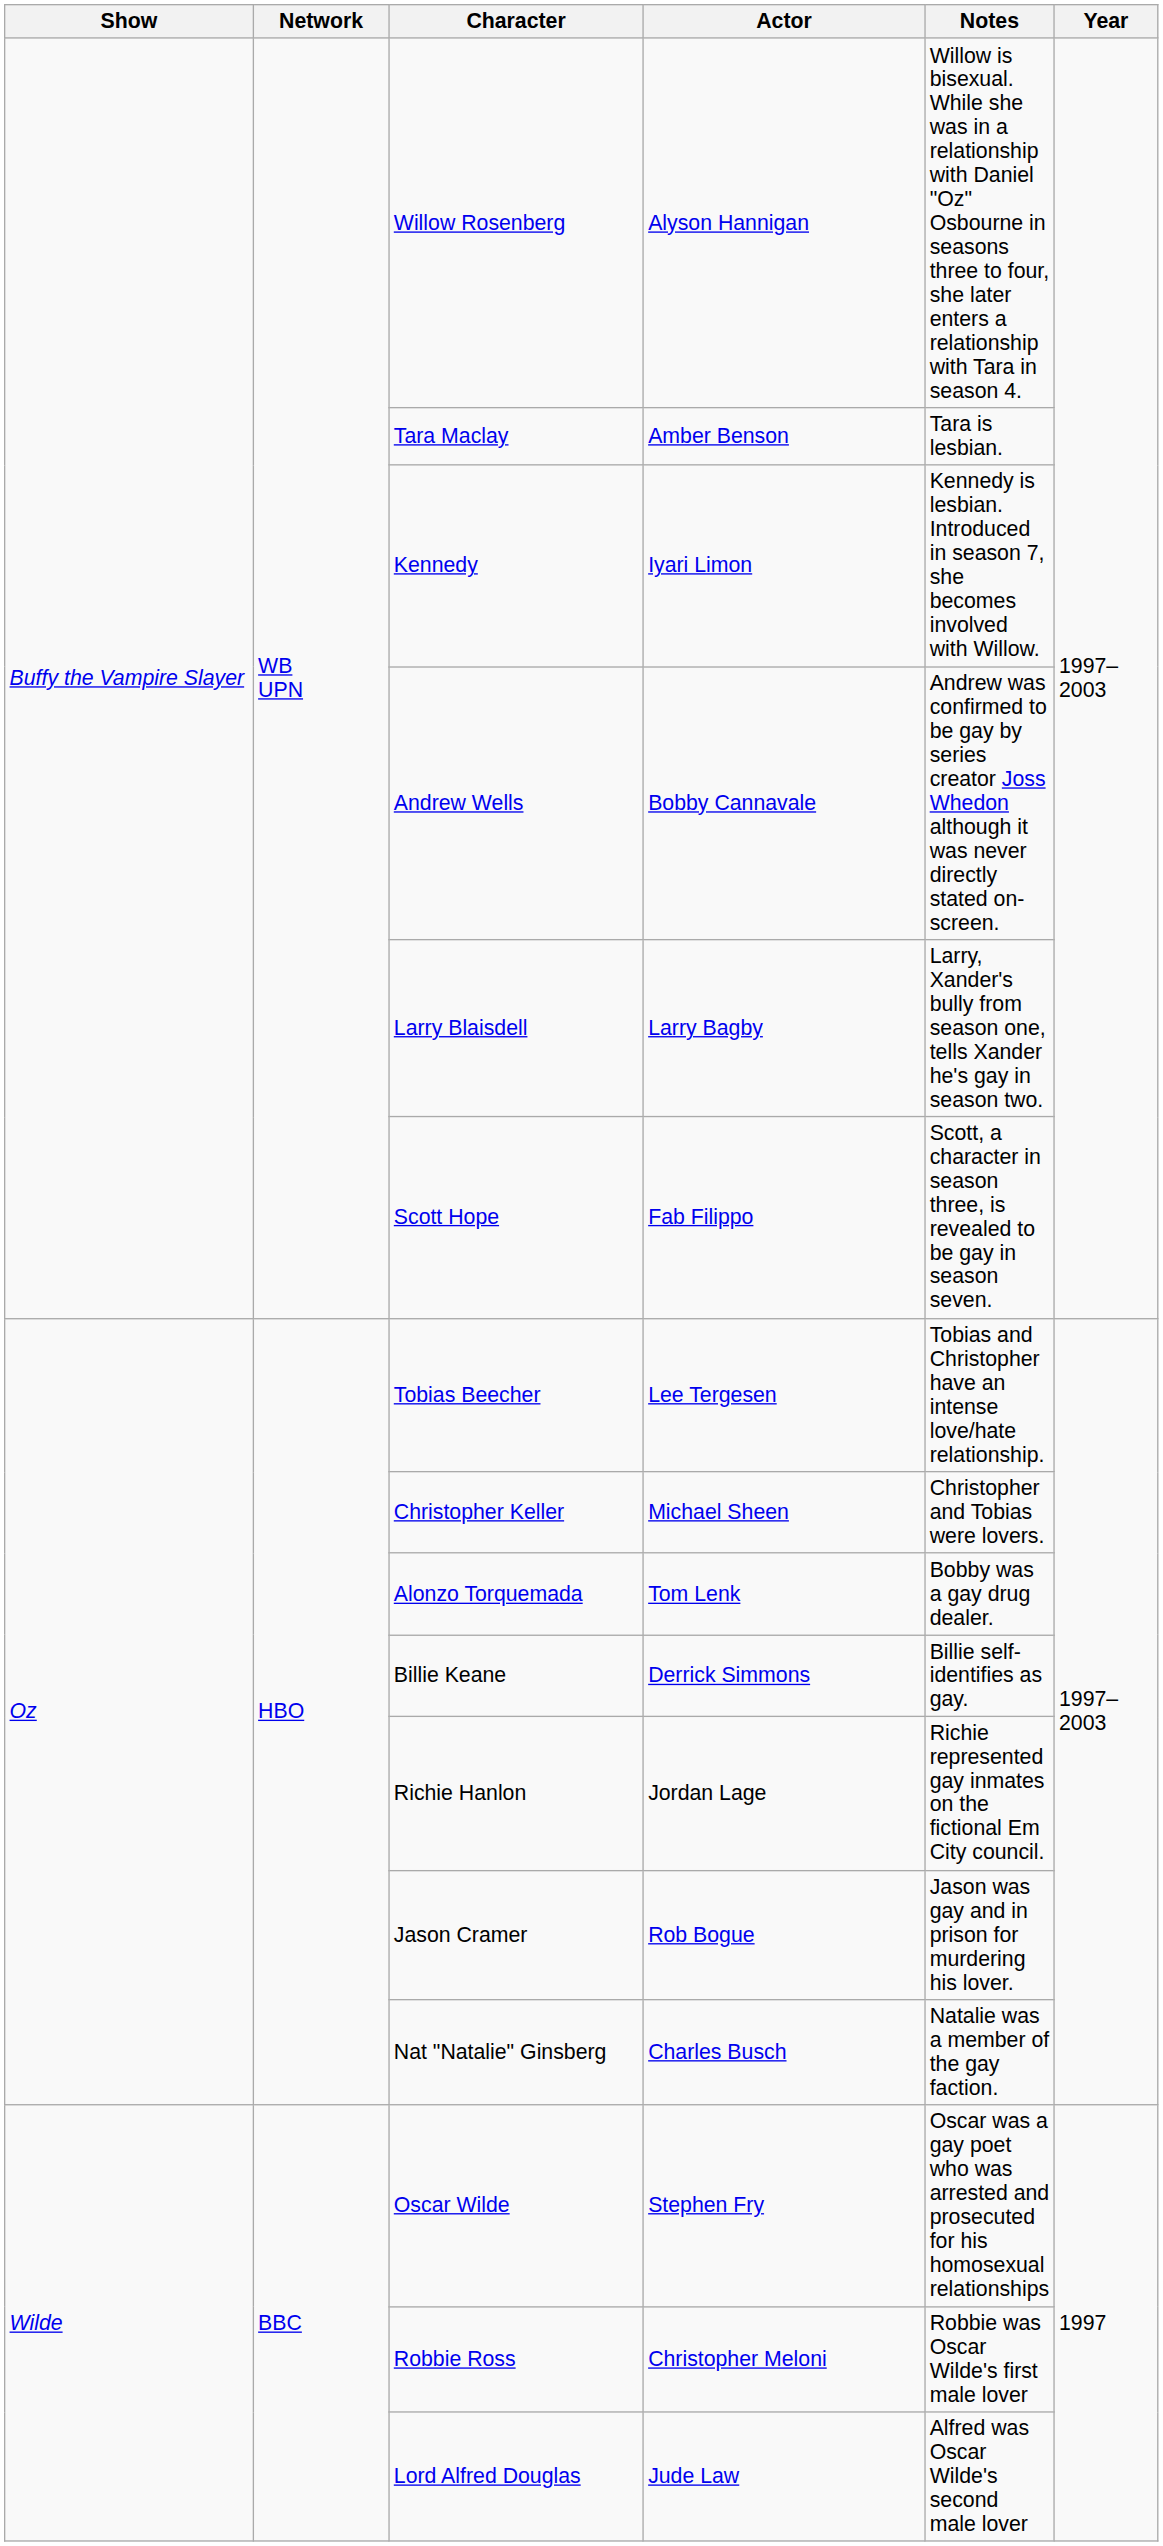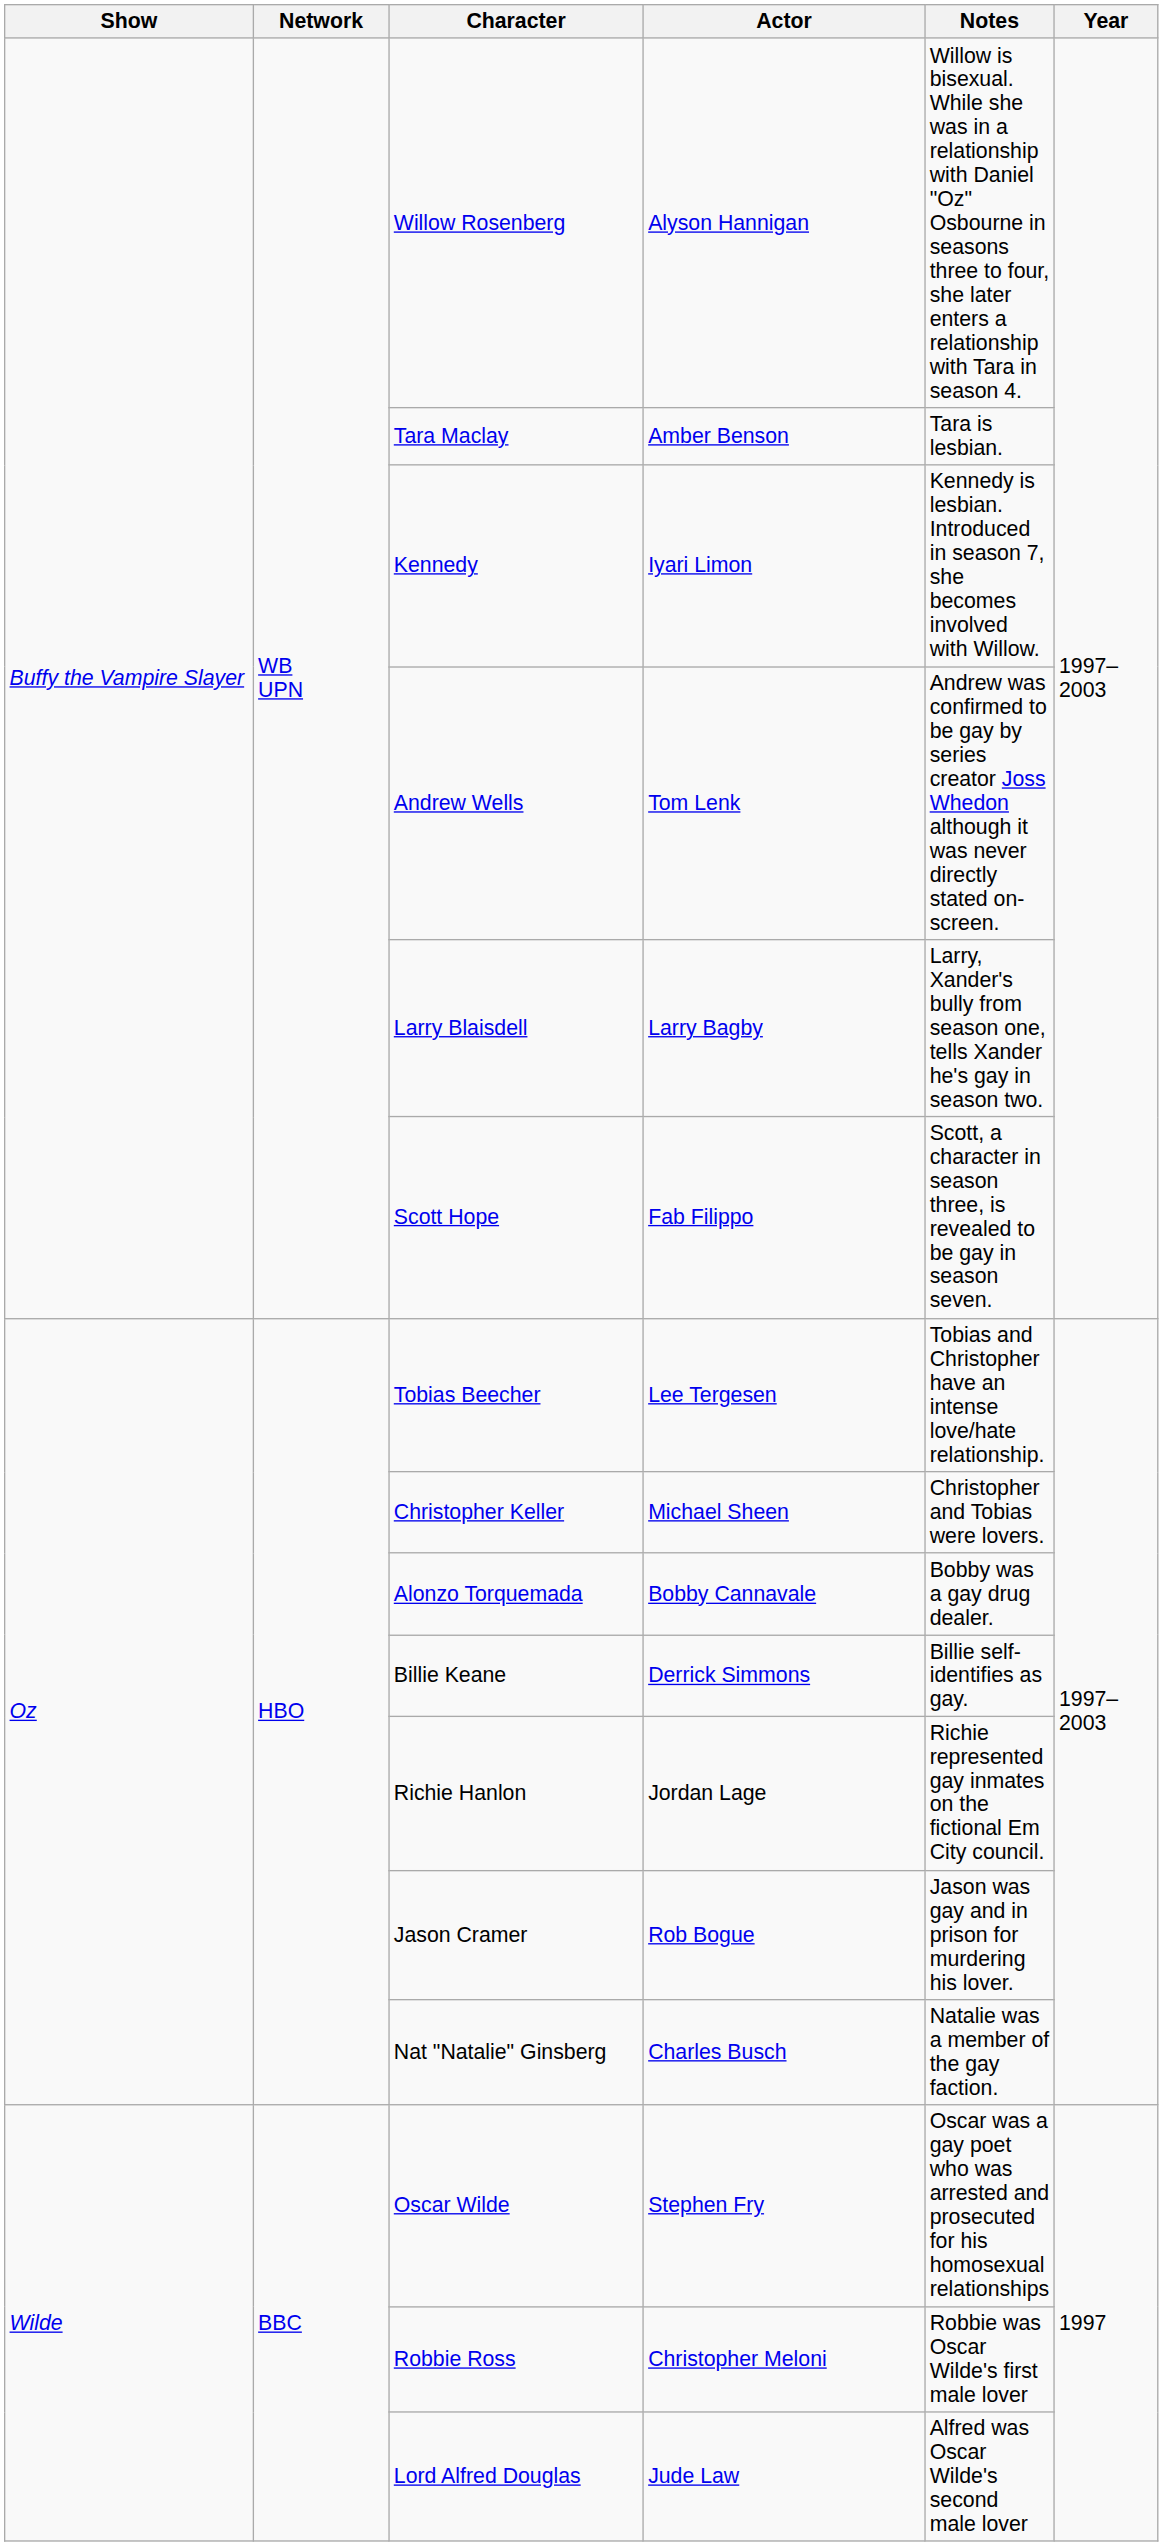(732, 802) Bobby Cannavale -> (694, 802) Tom Lenk
(694, 1593) Tom Lenk -> (732, 1593) Bobby Cannavale
